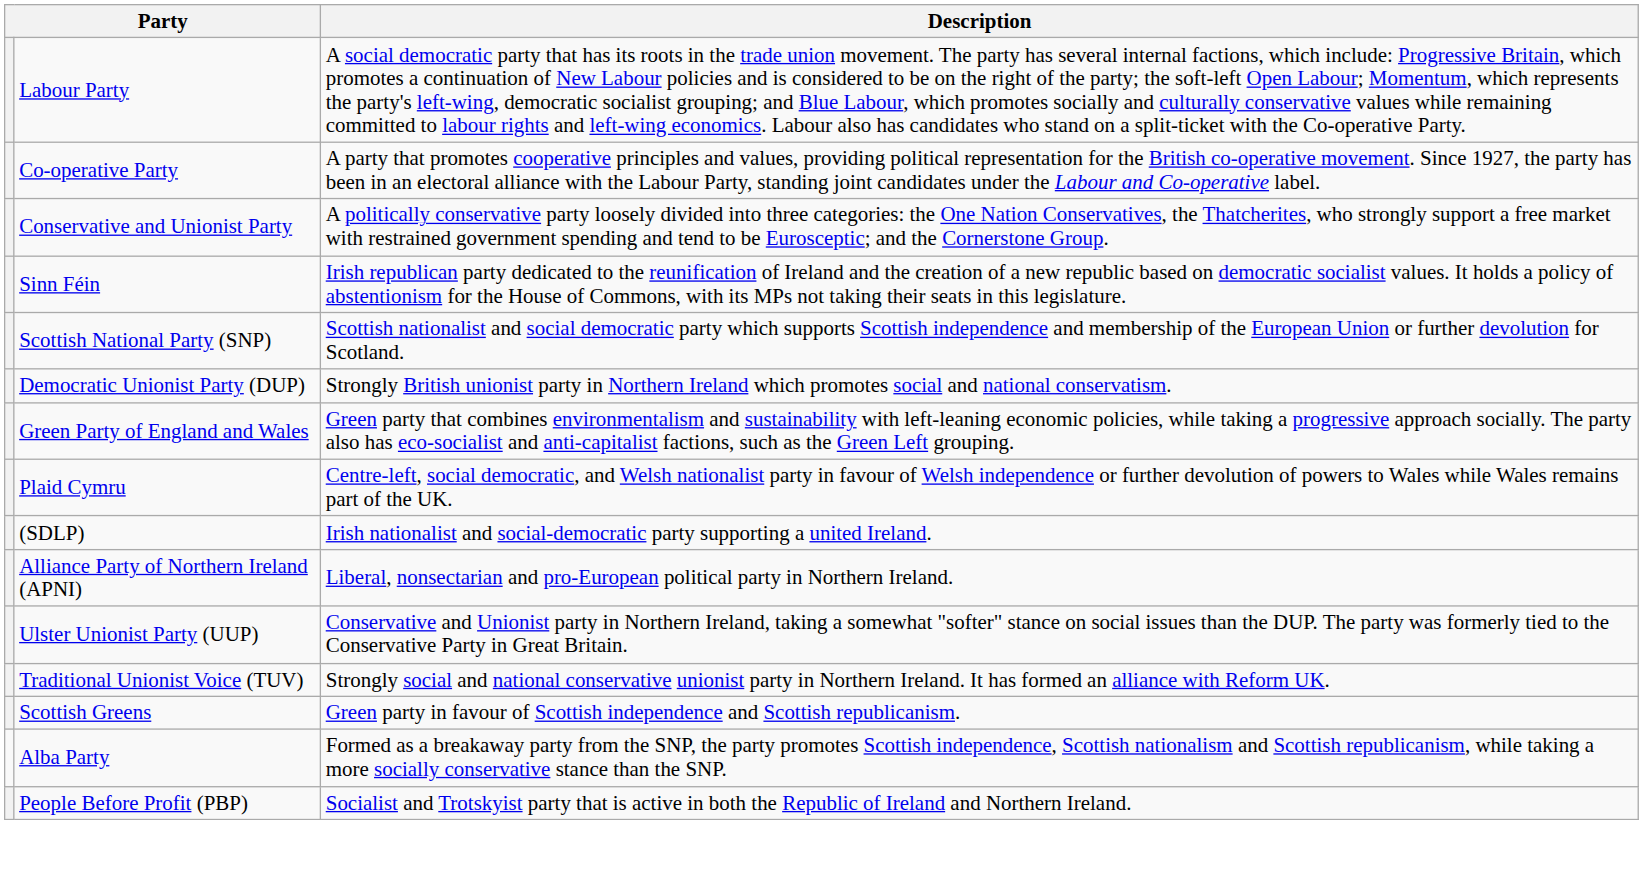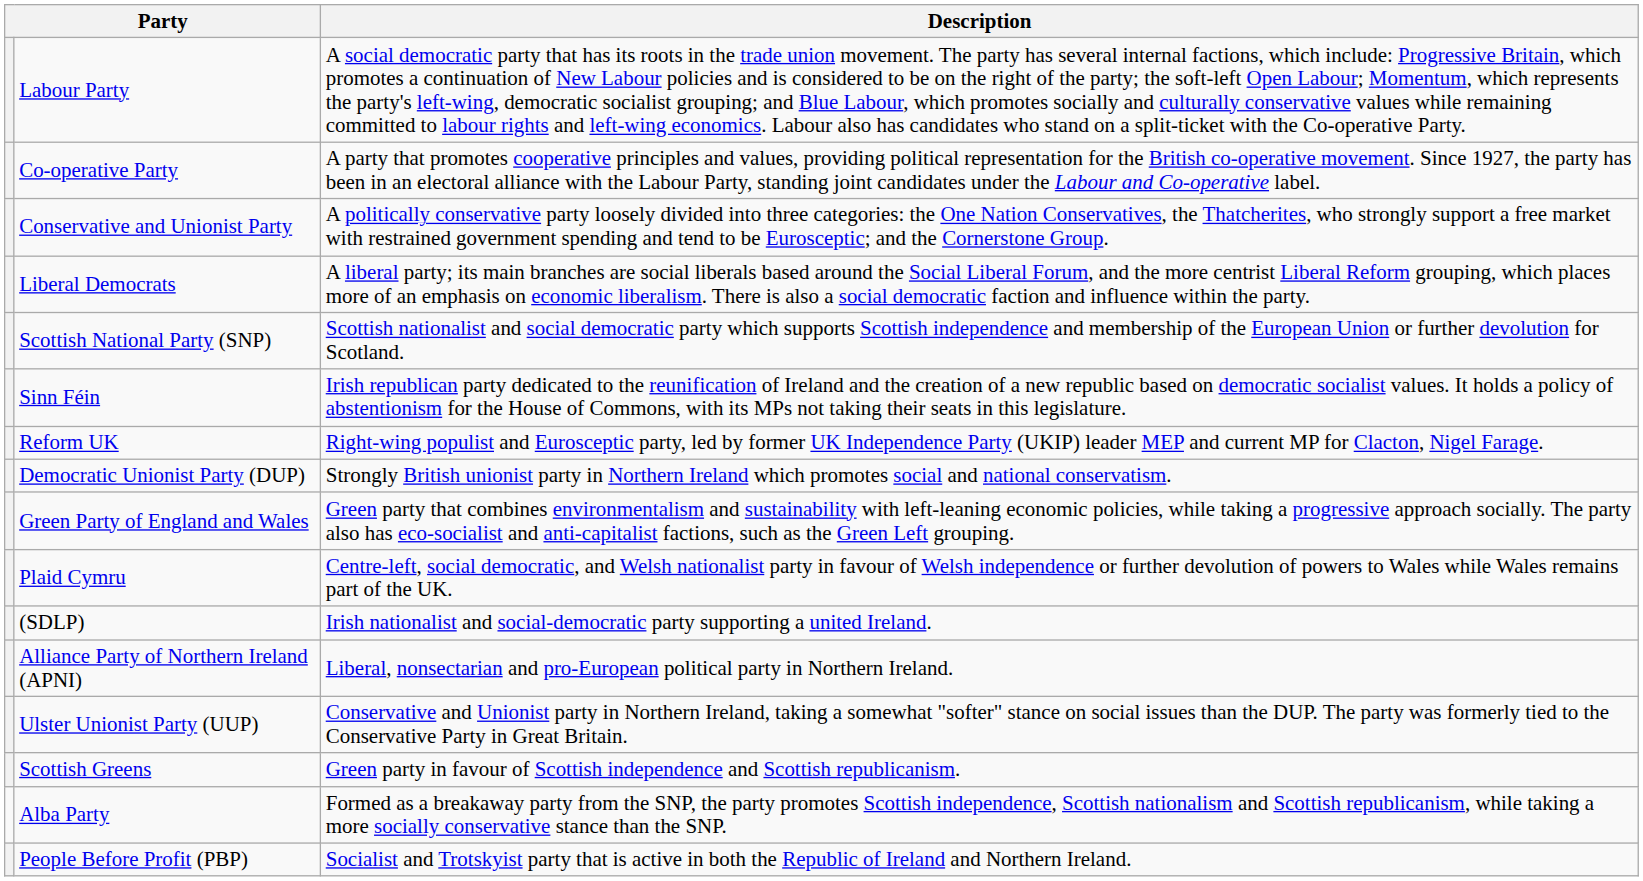+ row: (97, 283)
rows swapped: (145, 340) <-> (60, 283)
+ row: (69, 442)
- row: (161, 679)
